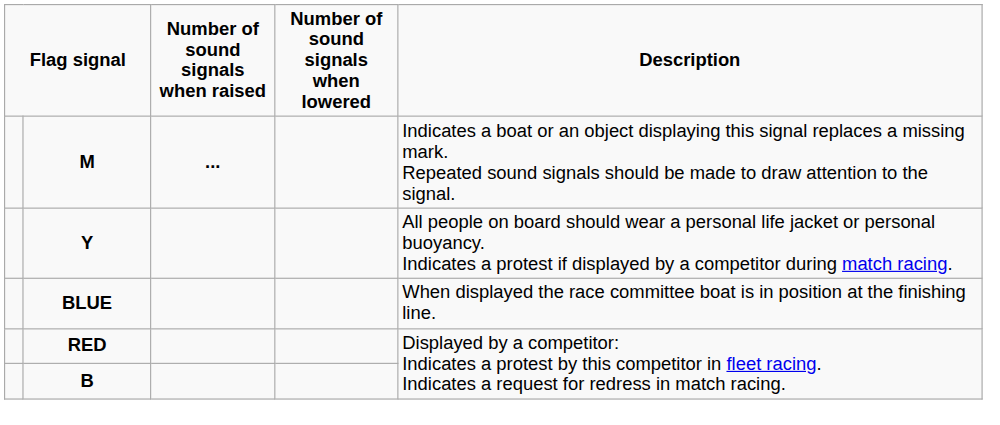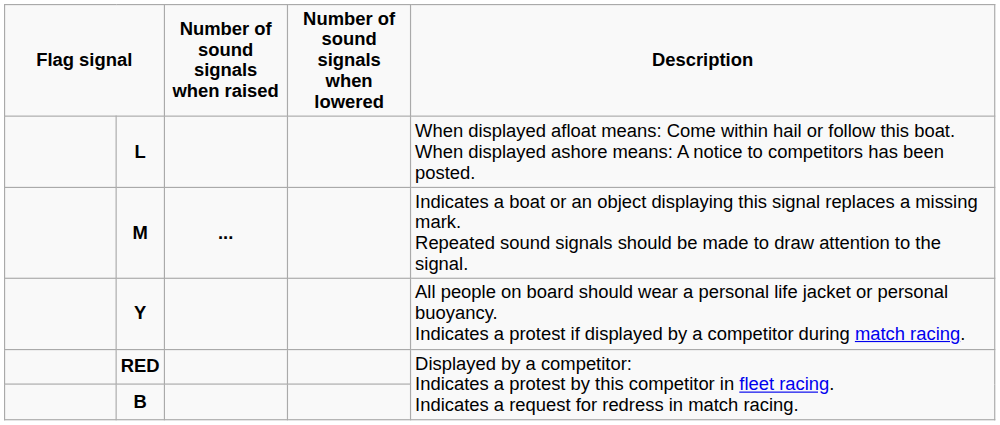+ row: (140, 151)
- row: (87, 303)
